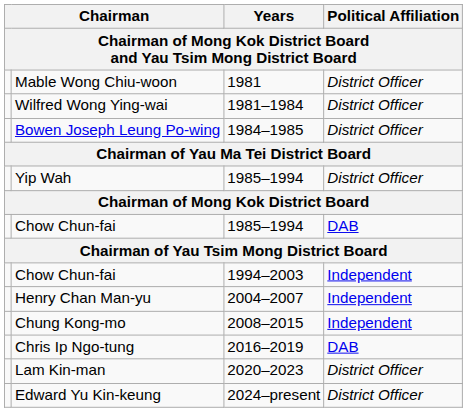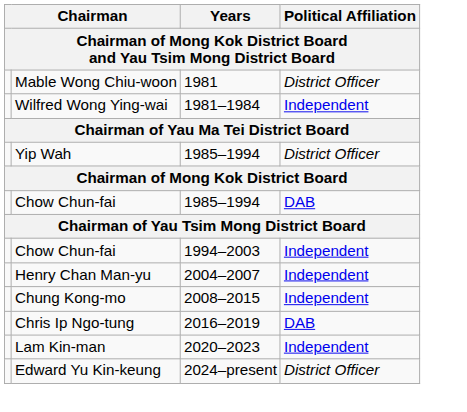(375, 105) District Officer -> (326, 105) Independent
- row: (118, 130)
(375, 371) District Officer -> (326, 347) Independent
